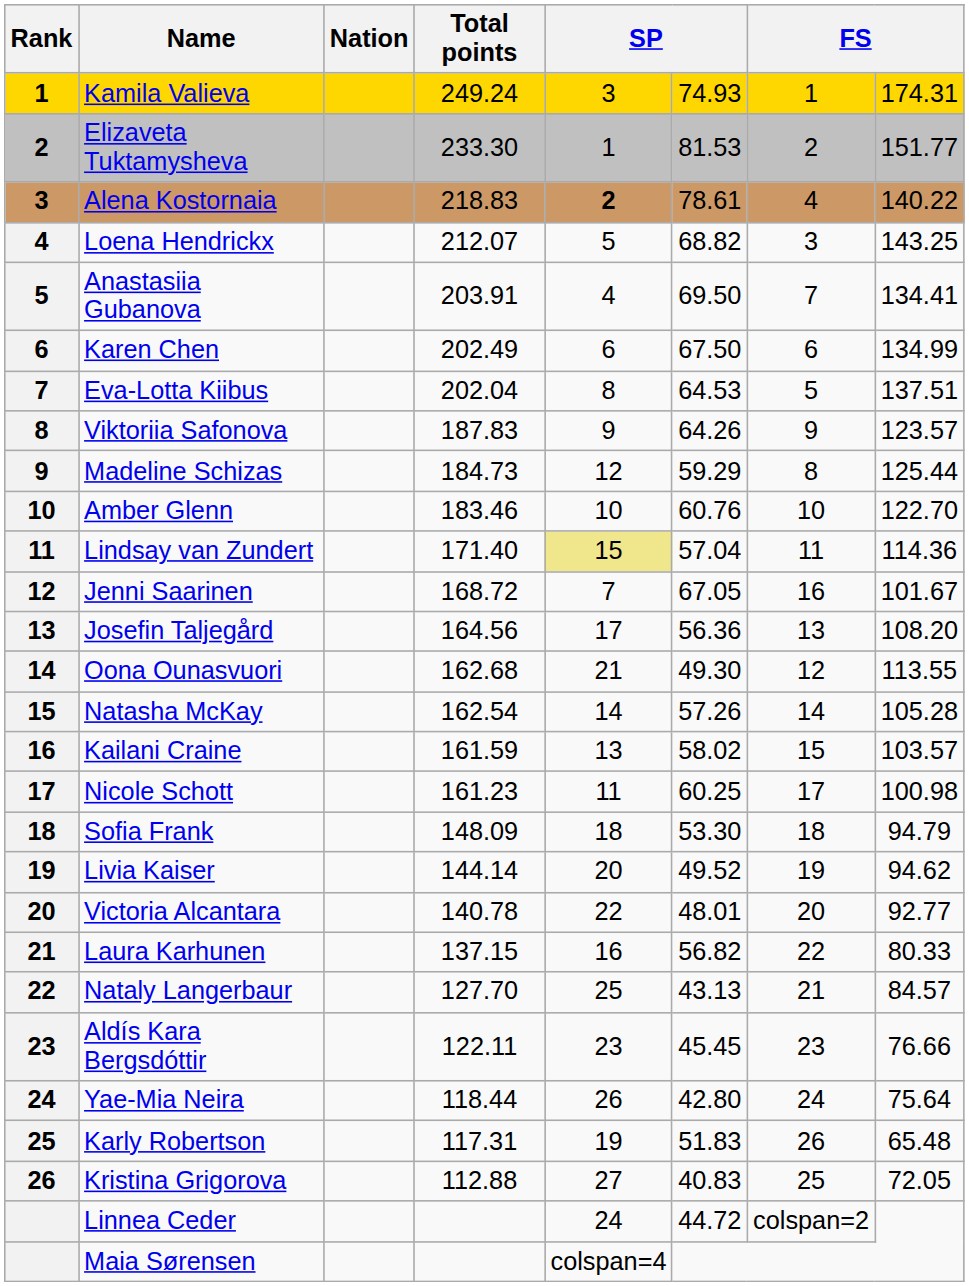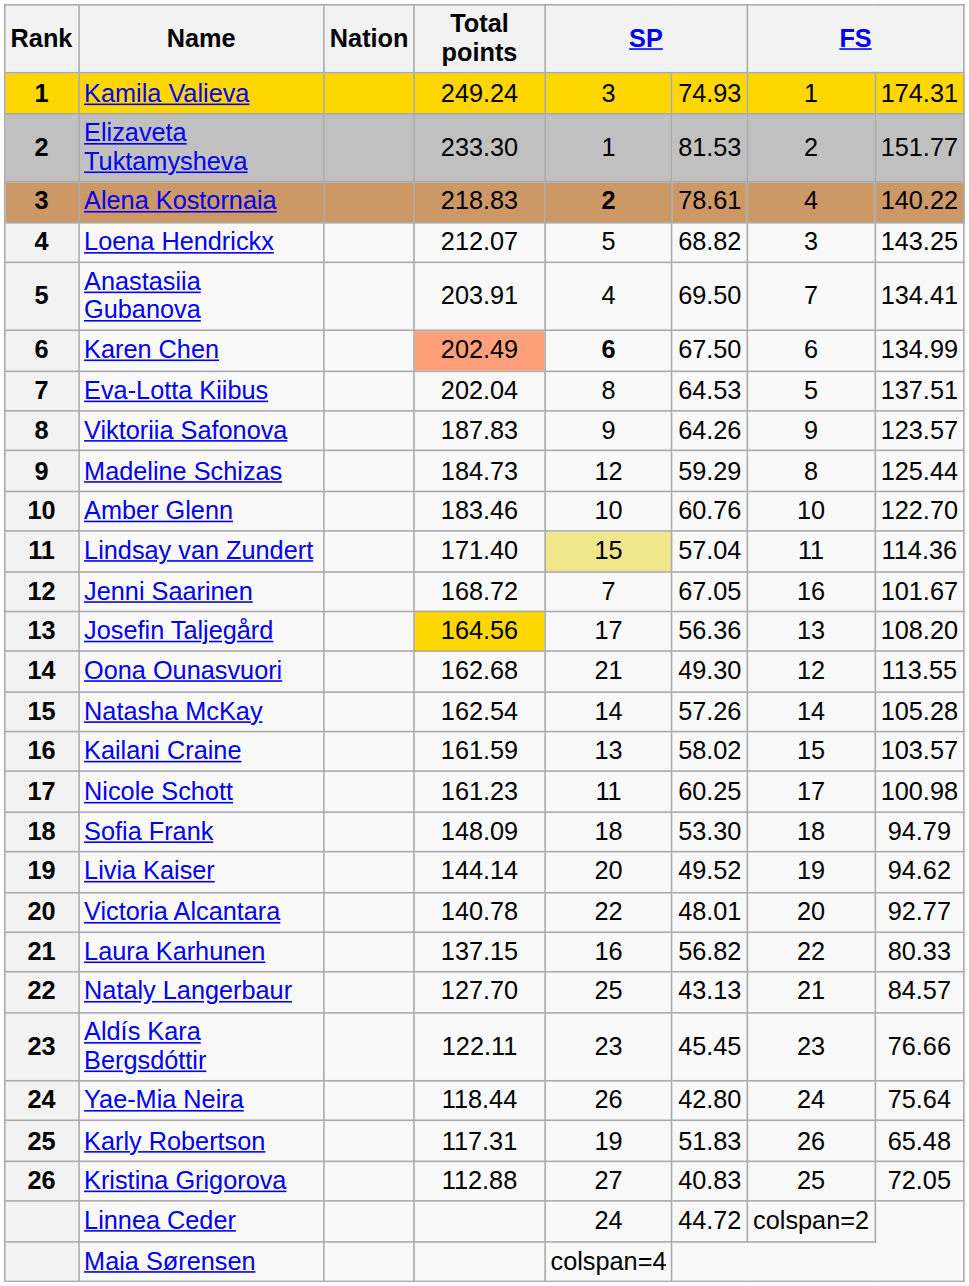(480, 350) no background -> (480, 350) lightsalmon background
(608, 350) normal -> (608, 350) bold
(480, 631) no background -> (480, 631) gold background
